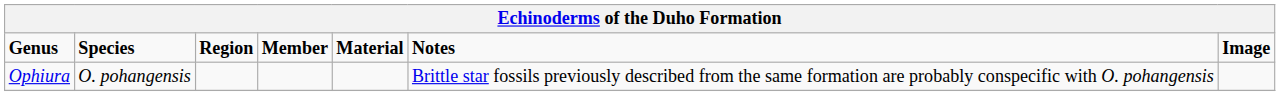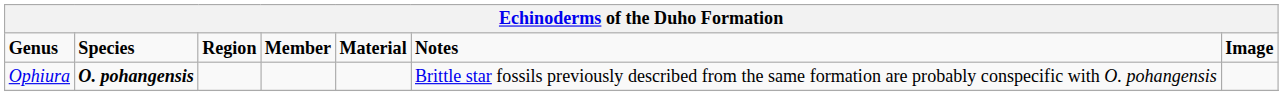(135, 76) normal -> (136, 76) bold
